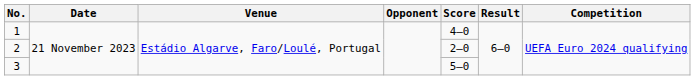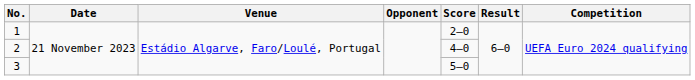(460, 31) 4–0 -> (460, 31) 2–0
(460, 48) 2–0 -> (460, 48) 4–0
